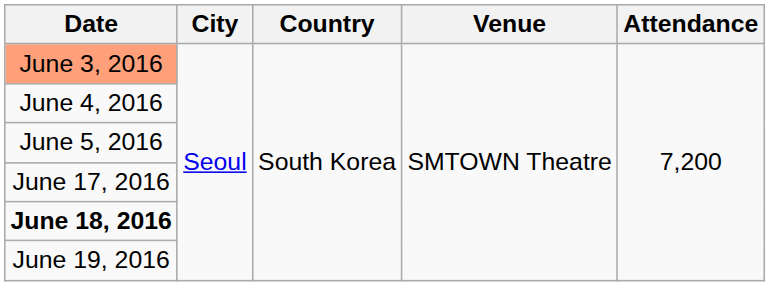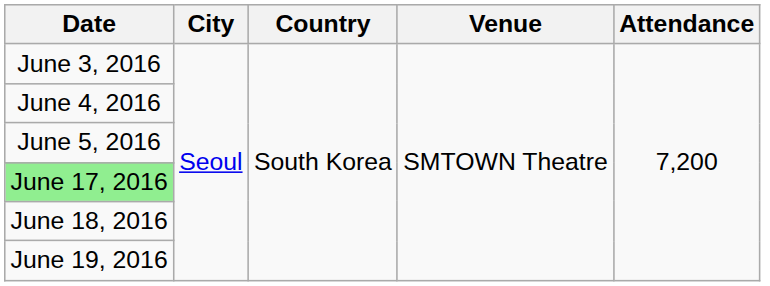(91, 63) lightsalmon background -> (89, 63) no background
(91, 181) no background -> (89, 181) lightgreen background
(91, 220) bold -> (89, 220) normal
